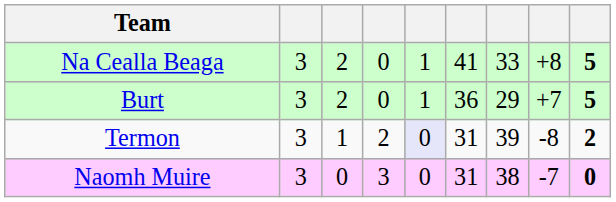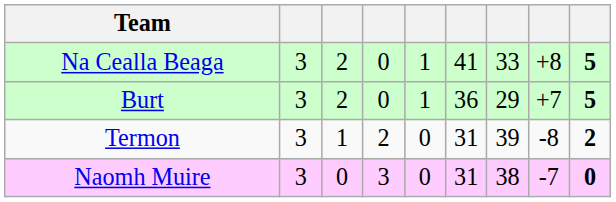(425, 138) lavender background -> (425, 138) no background
